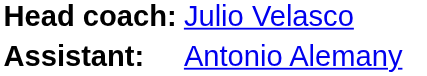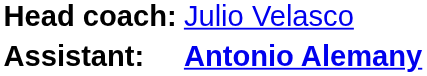(293, 56) normal -> (303, 56) bold
